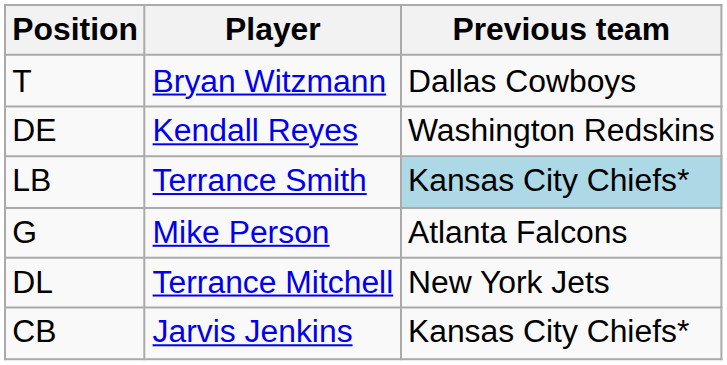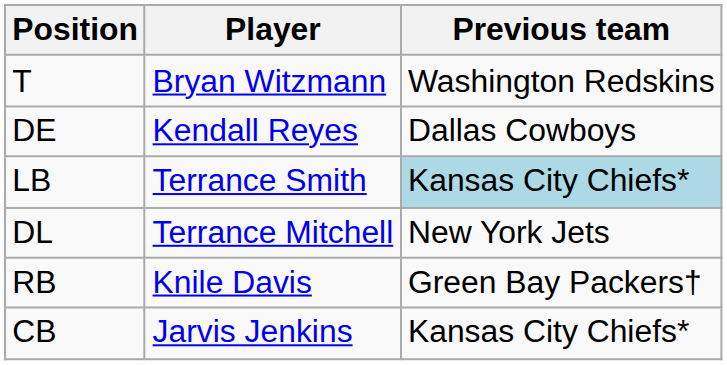(522, 80) Dallas Cowboys -> (561, 80) Washington Redskins
(561, 130) Washington Redskins -> (522, 130) Dallas Cowboys
- row: (25, 231)
+ row: (34, 282)
